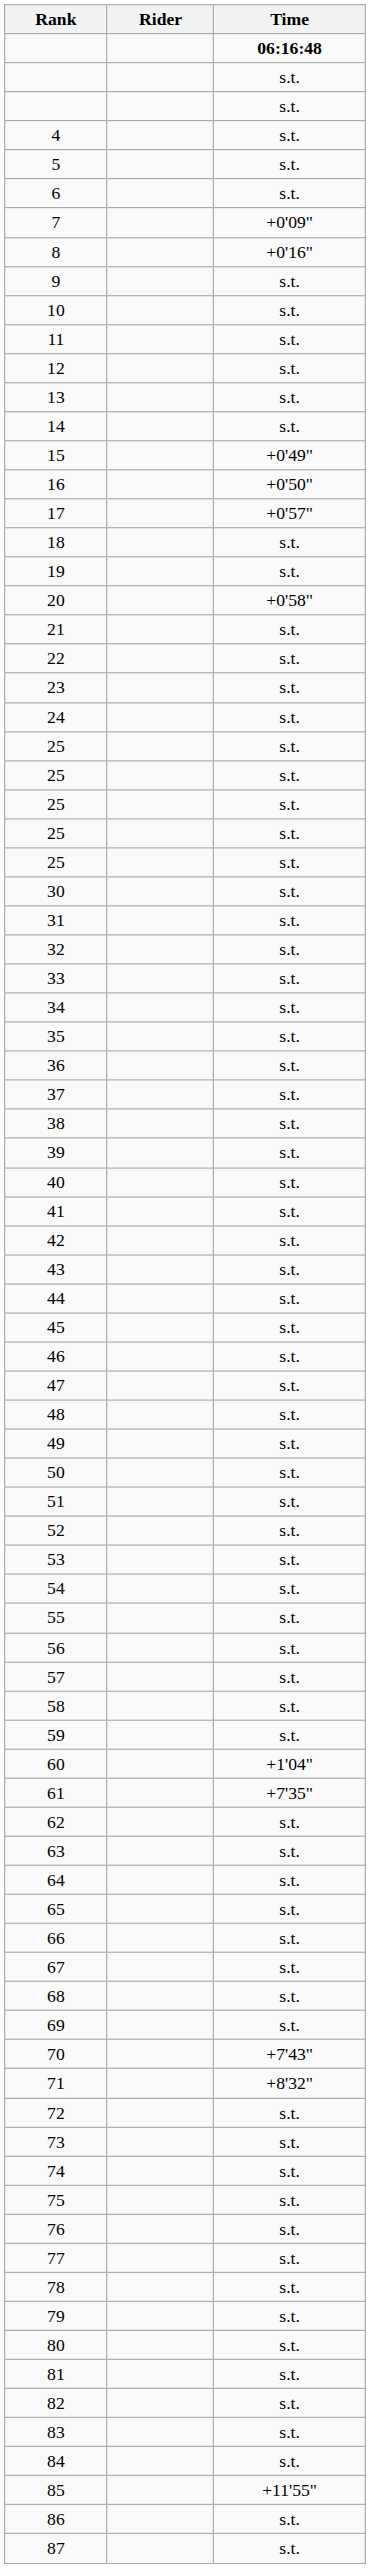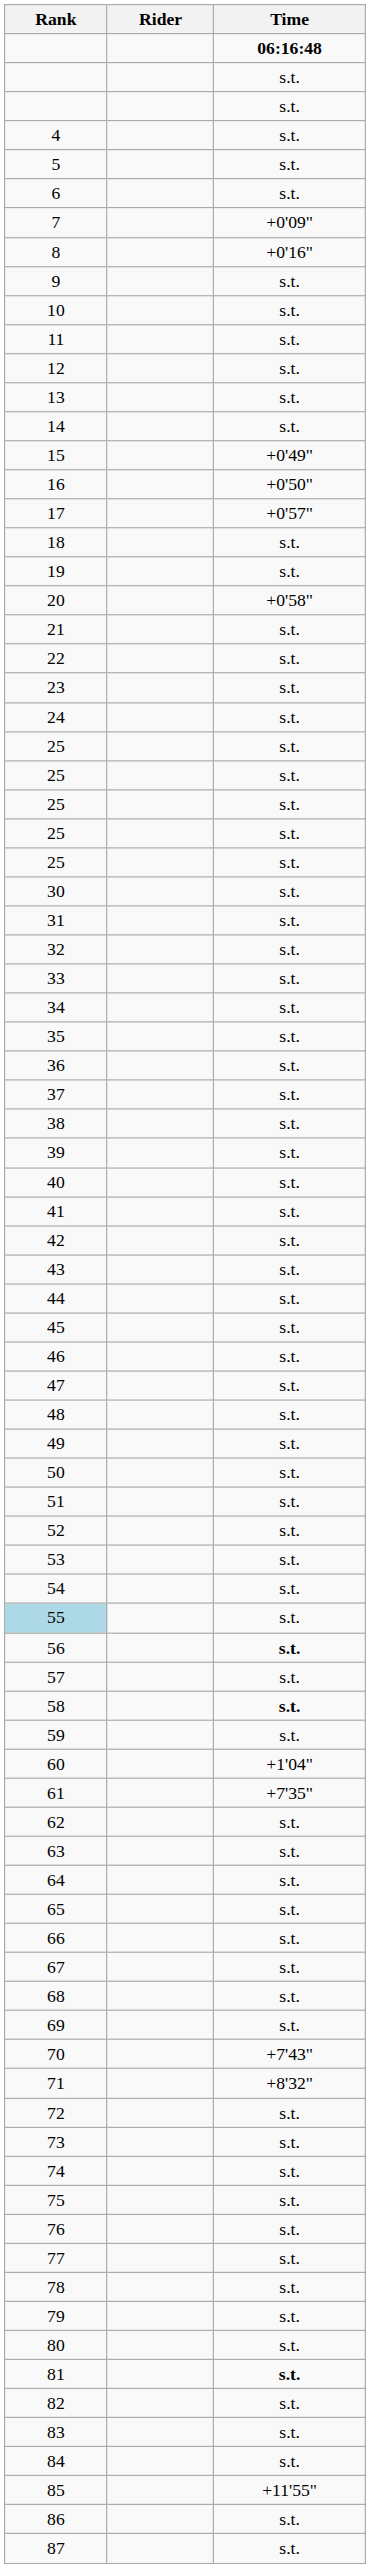(56, 1618) no background -> (56, 1618) lightblue background
(290, 1647) normal -> (290, 1647) bold
(290, 1705) normal -> (290, 1705) bold
(290, 2374) normal -> (290, 2374) bold
